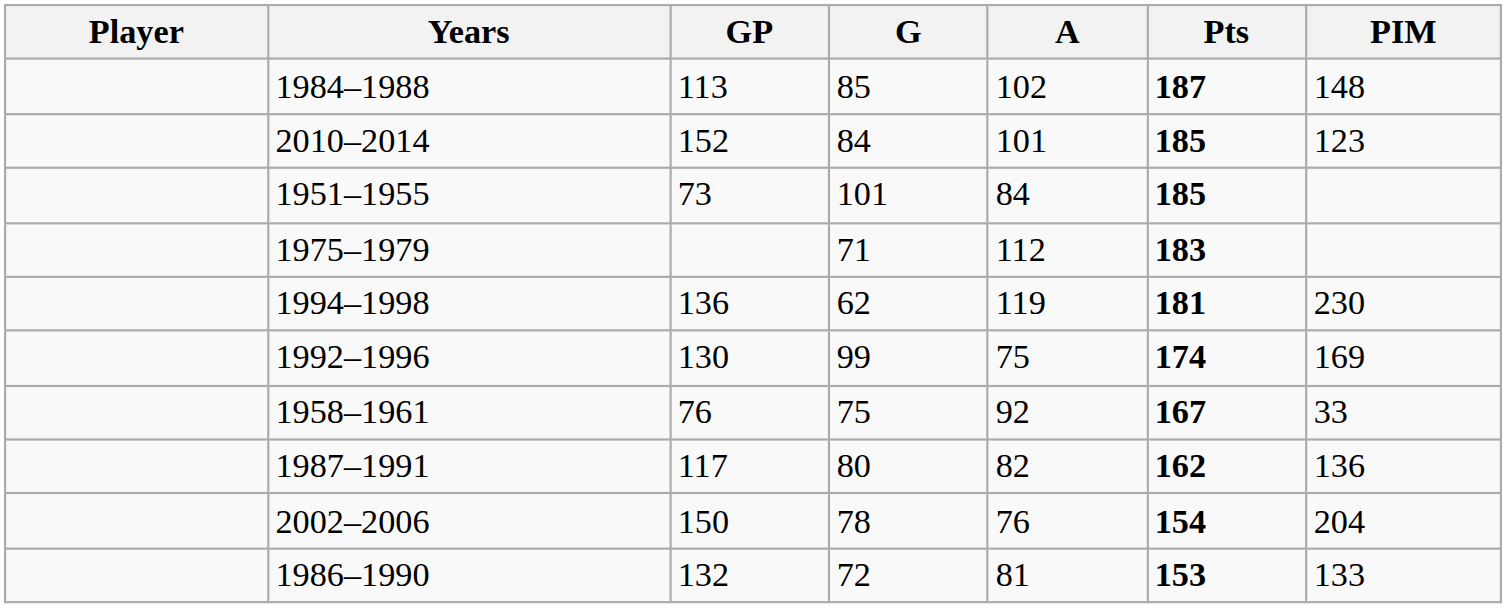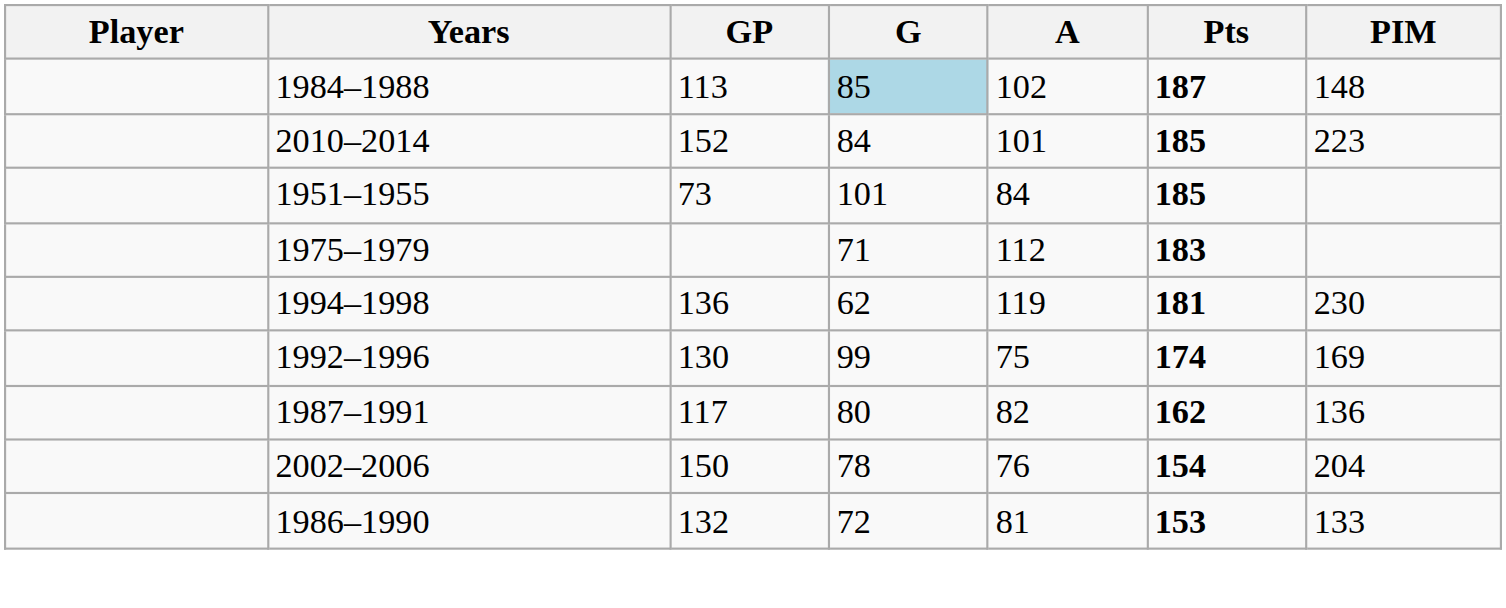(854, 85) no background -> (854, 85) lightblue background
(1339, 140) 123 -> (1339, 140) 223
- row: (352, 411)
